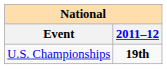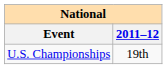(137, 53) bold -> (137, 53) normal
